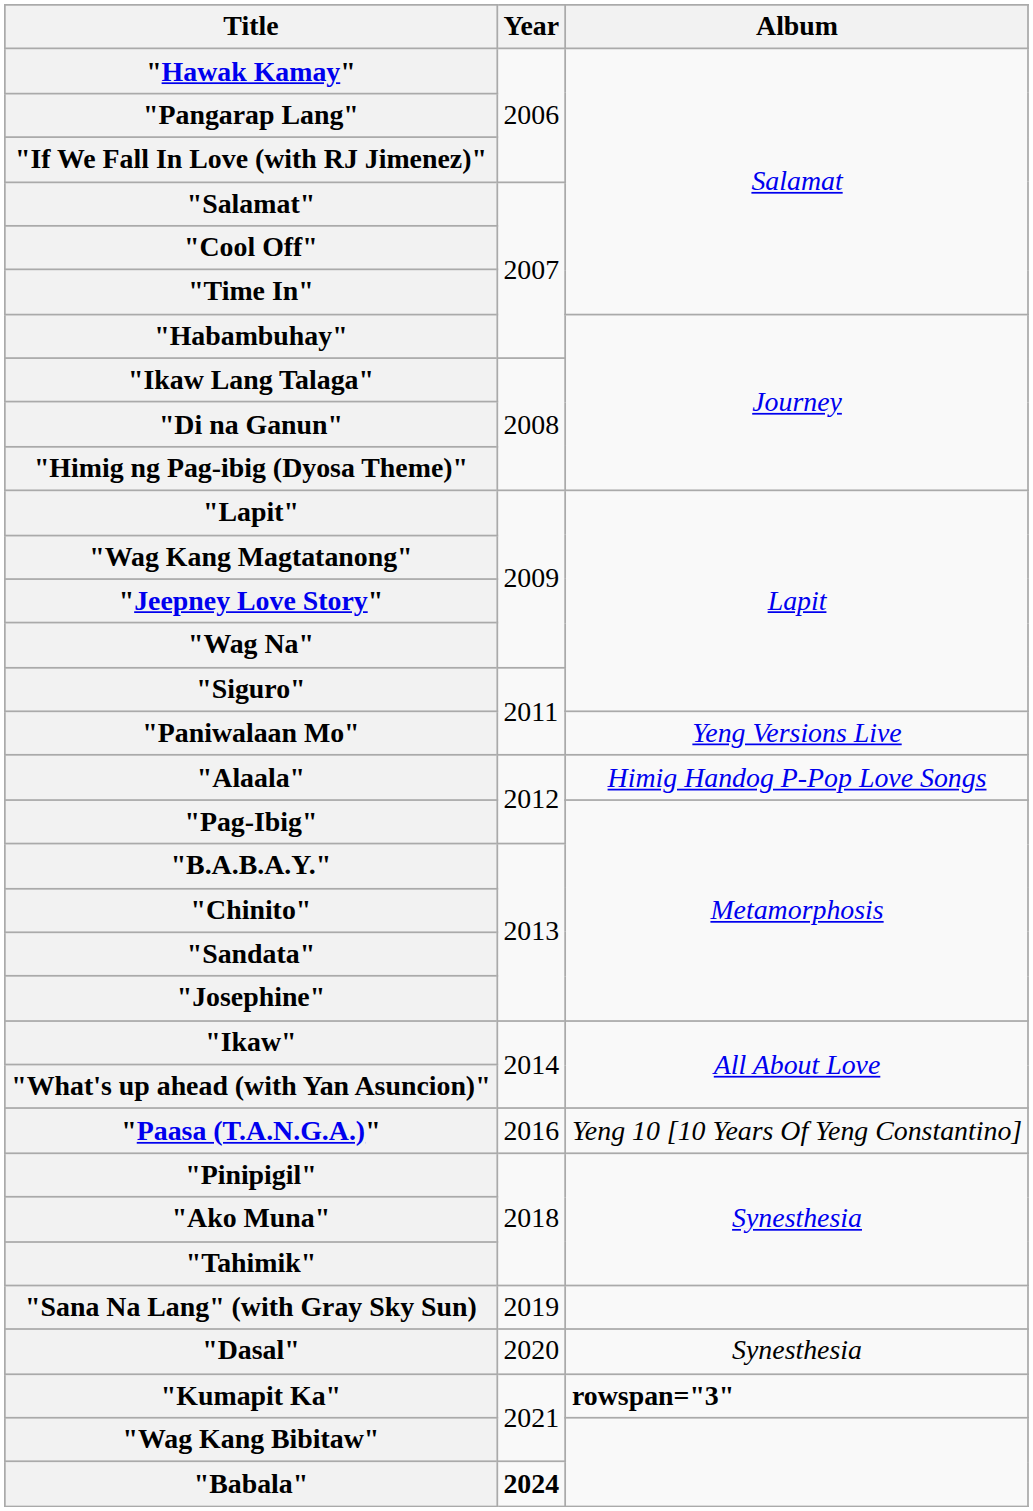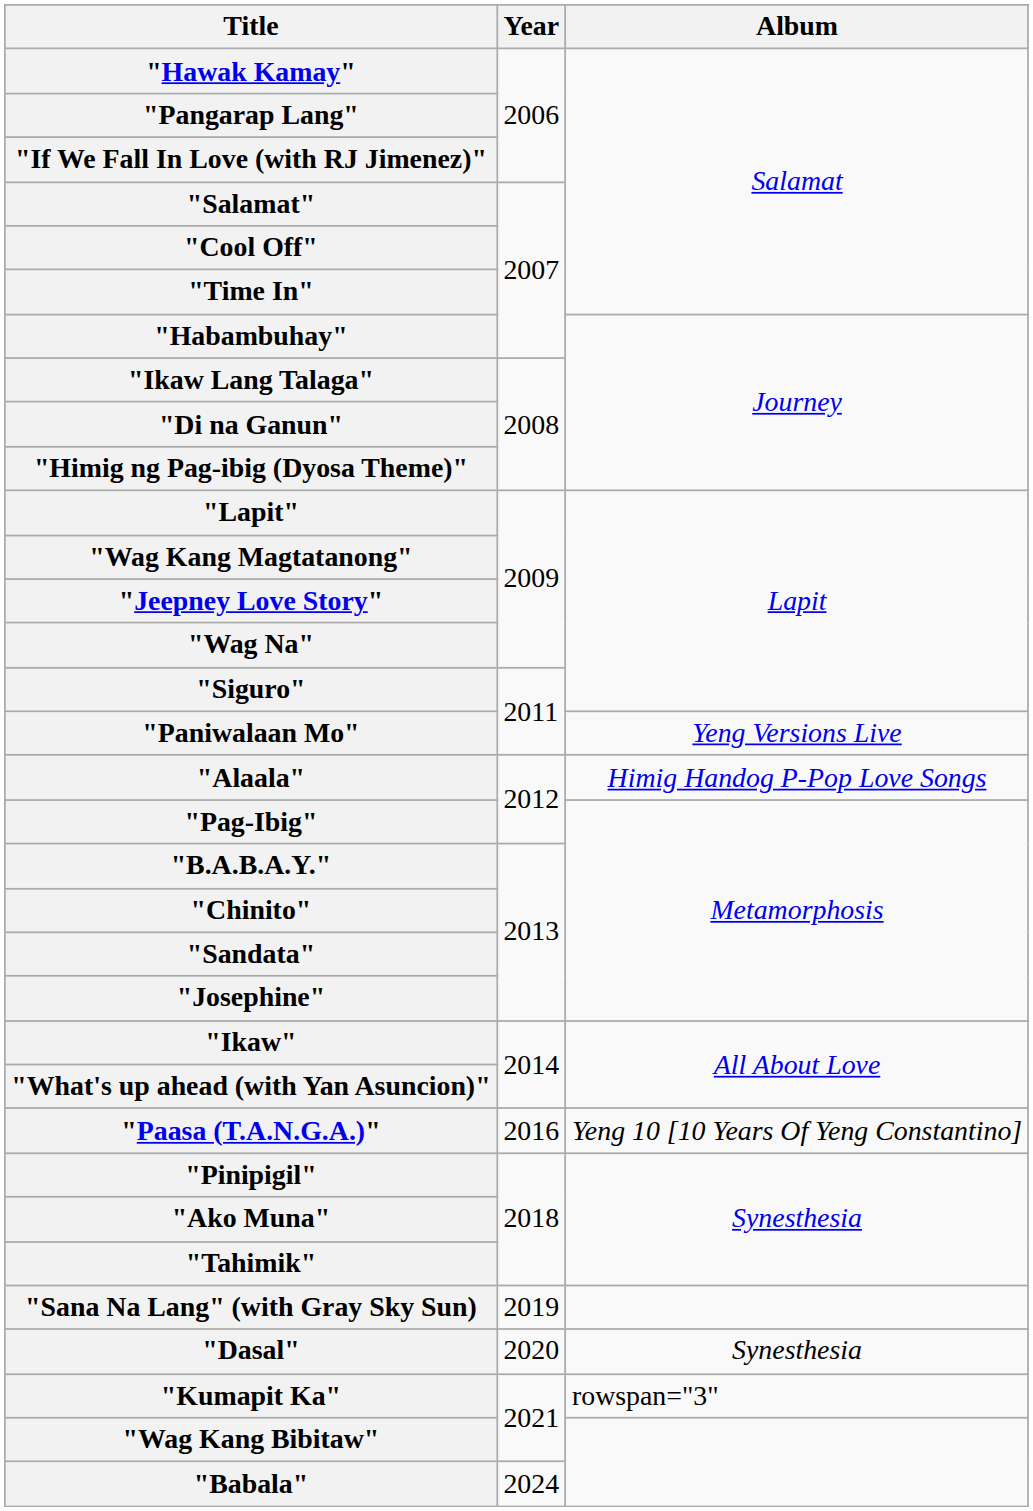(653, 1395) bold -> (645, 1395) normal
(531, 1483) bold -> (531, 1483) normal
